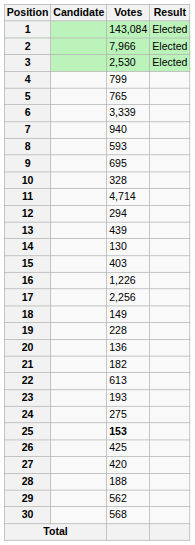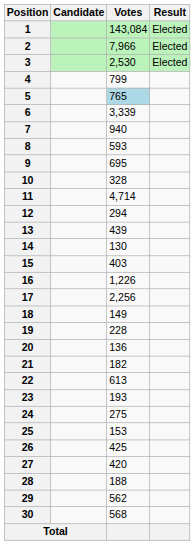(118, 96) no background -> (118, 96) lightblue background
(118, 431) bold -> (118, 431) normal
